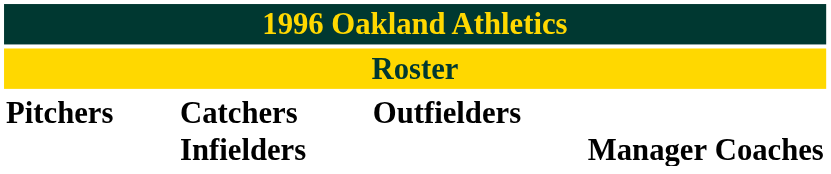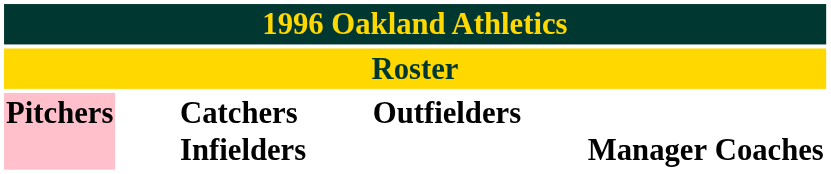(60, 112) no background -> (60, 112) pink background
